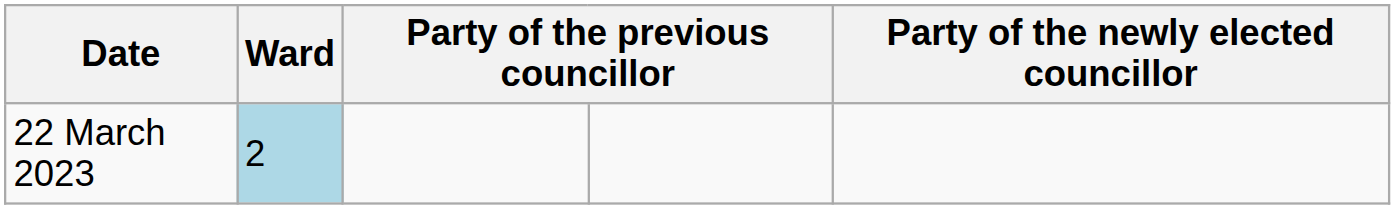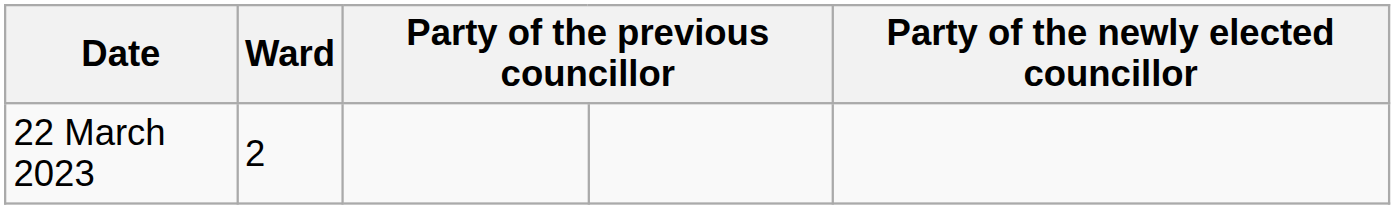(255, 152) lightblue background -> (255, 152) no background
